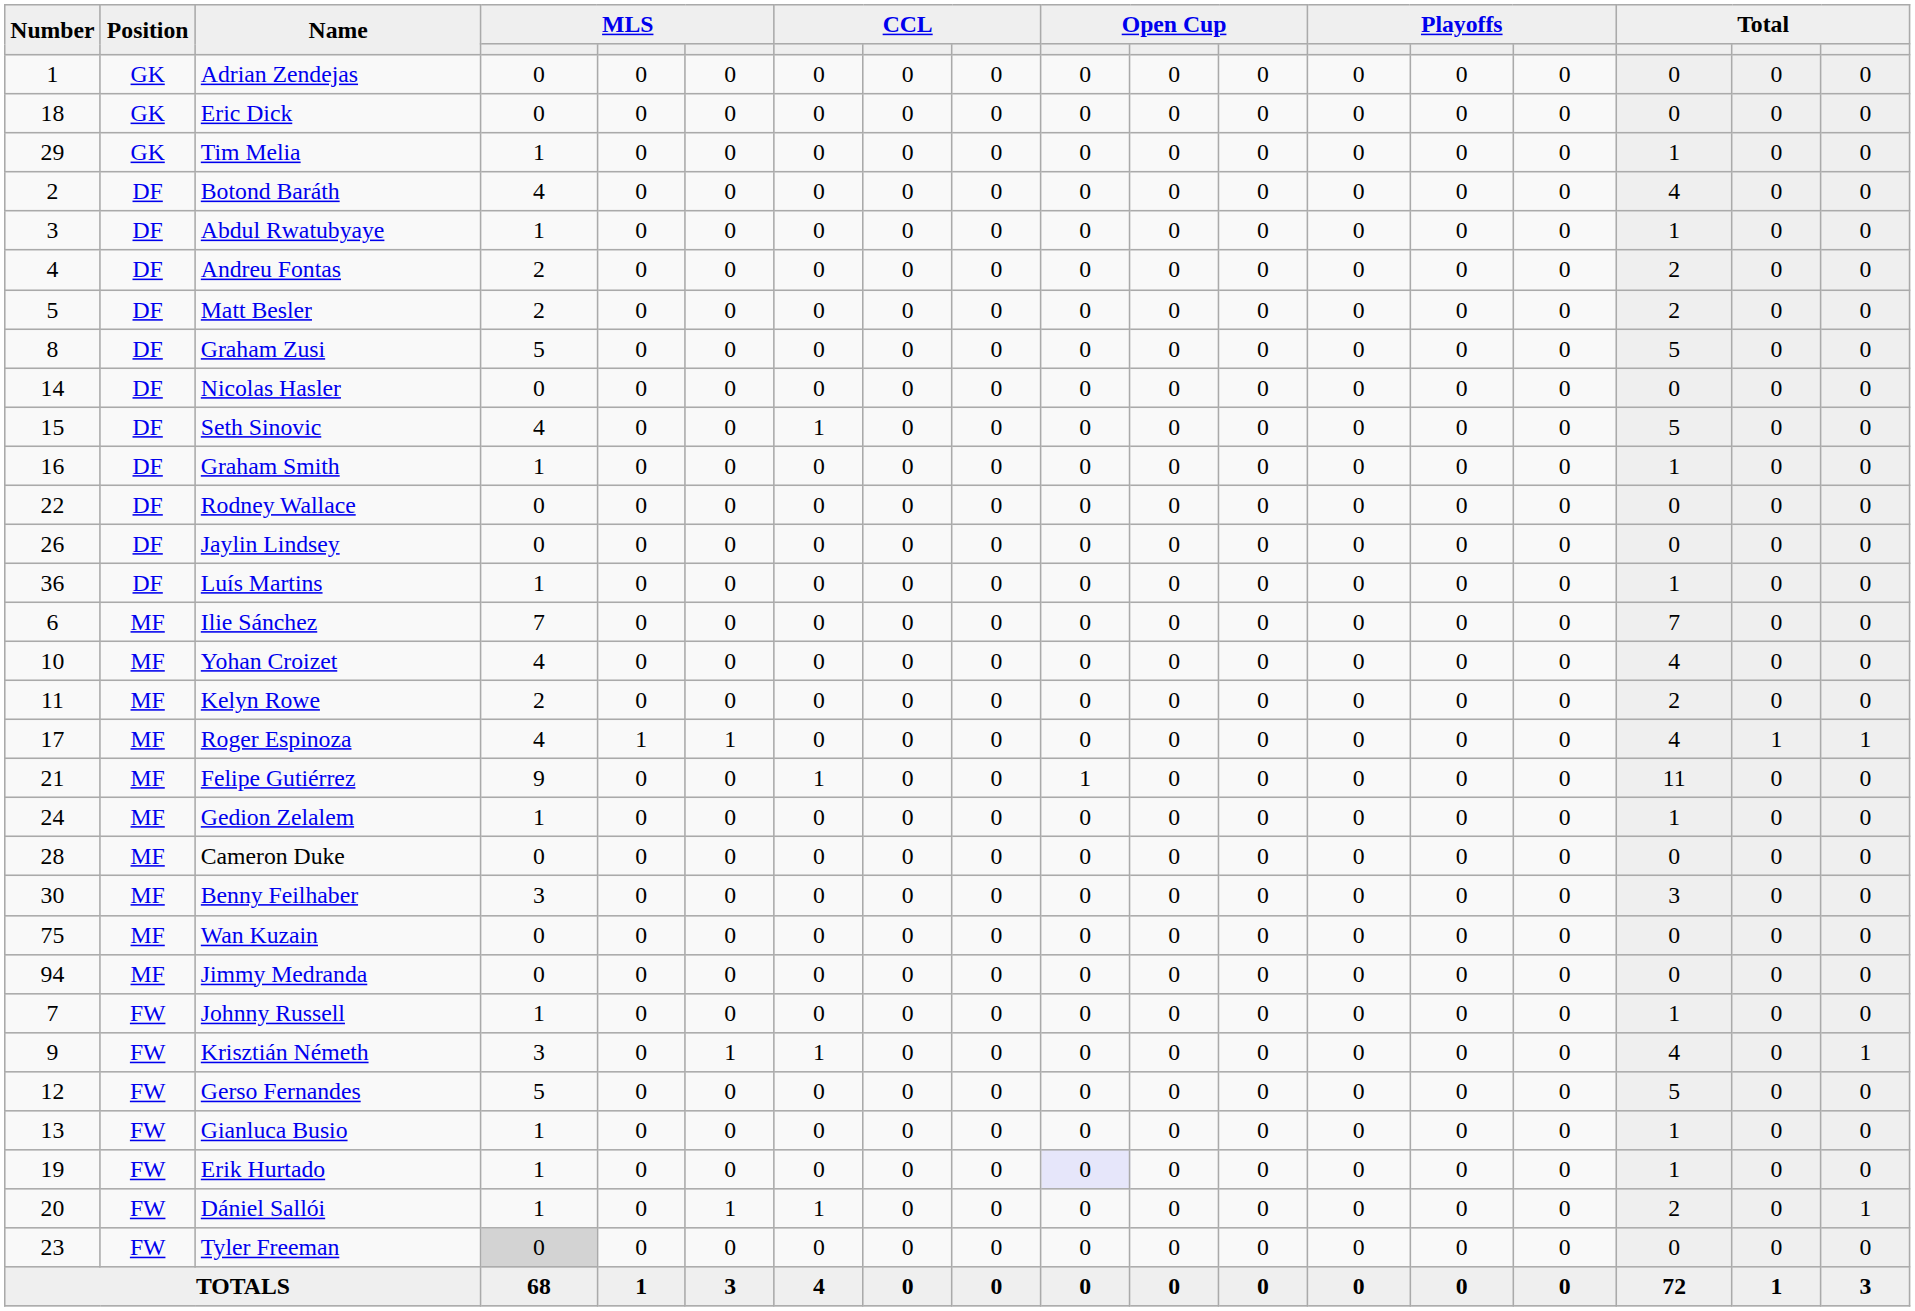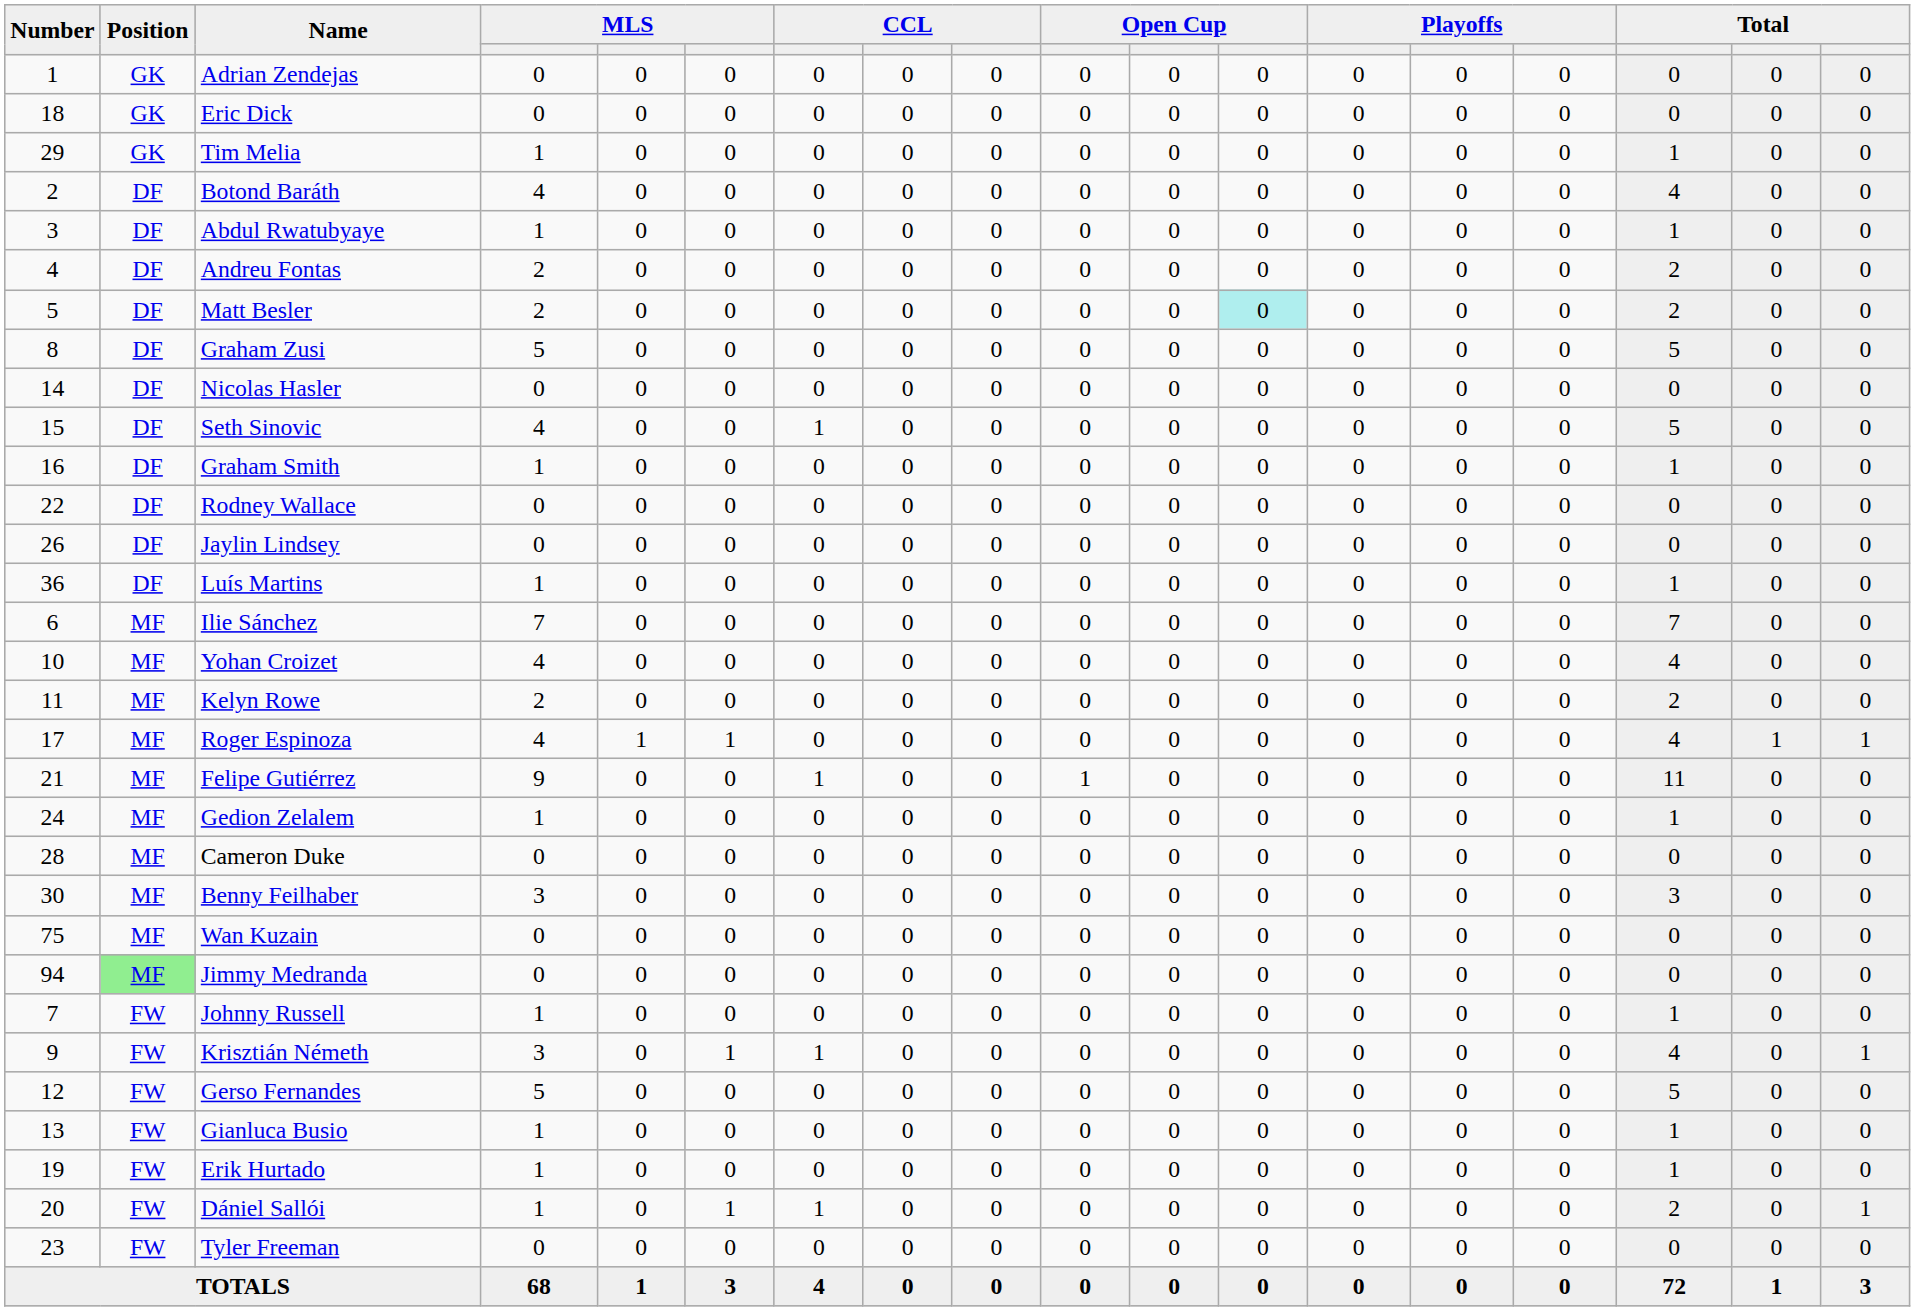(1263, 308) no background -> (1263, 308) paleturquoise background
(148, 973) no background -> (148, 973) lightgreen background
(1085, 1169) lavender background -> (1085, 1169) no background
(539, 1247) lightgrey background -> (539, 1247) no background
